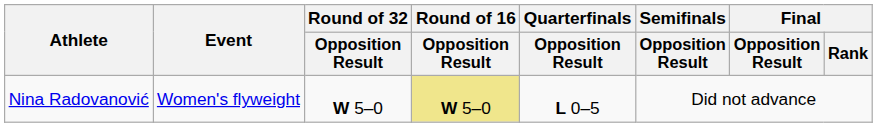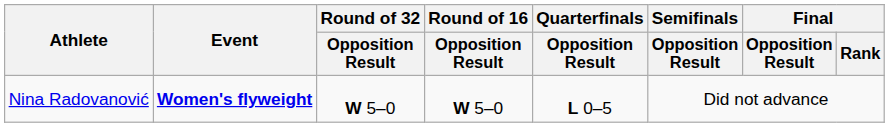(228, 99) normal -> (235, 99) bold
(466, 109) khaki background -> (478, 109) no background
